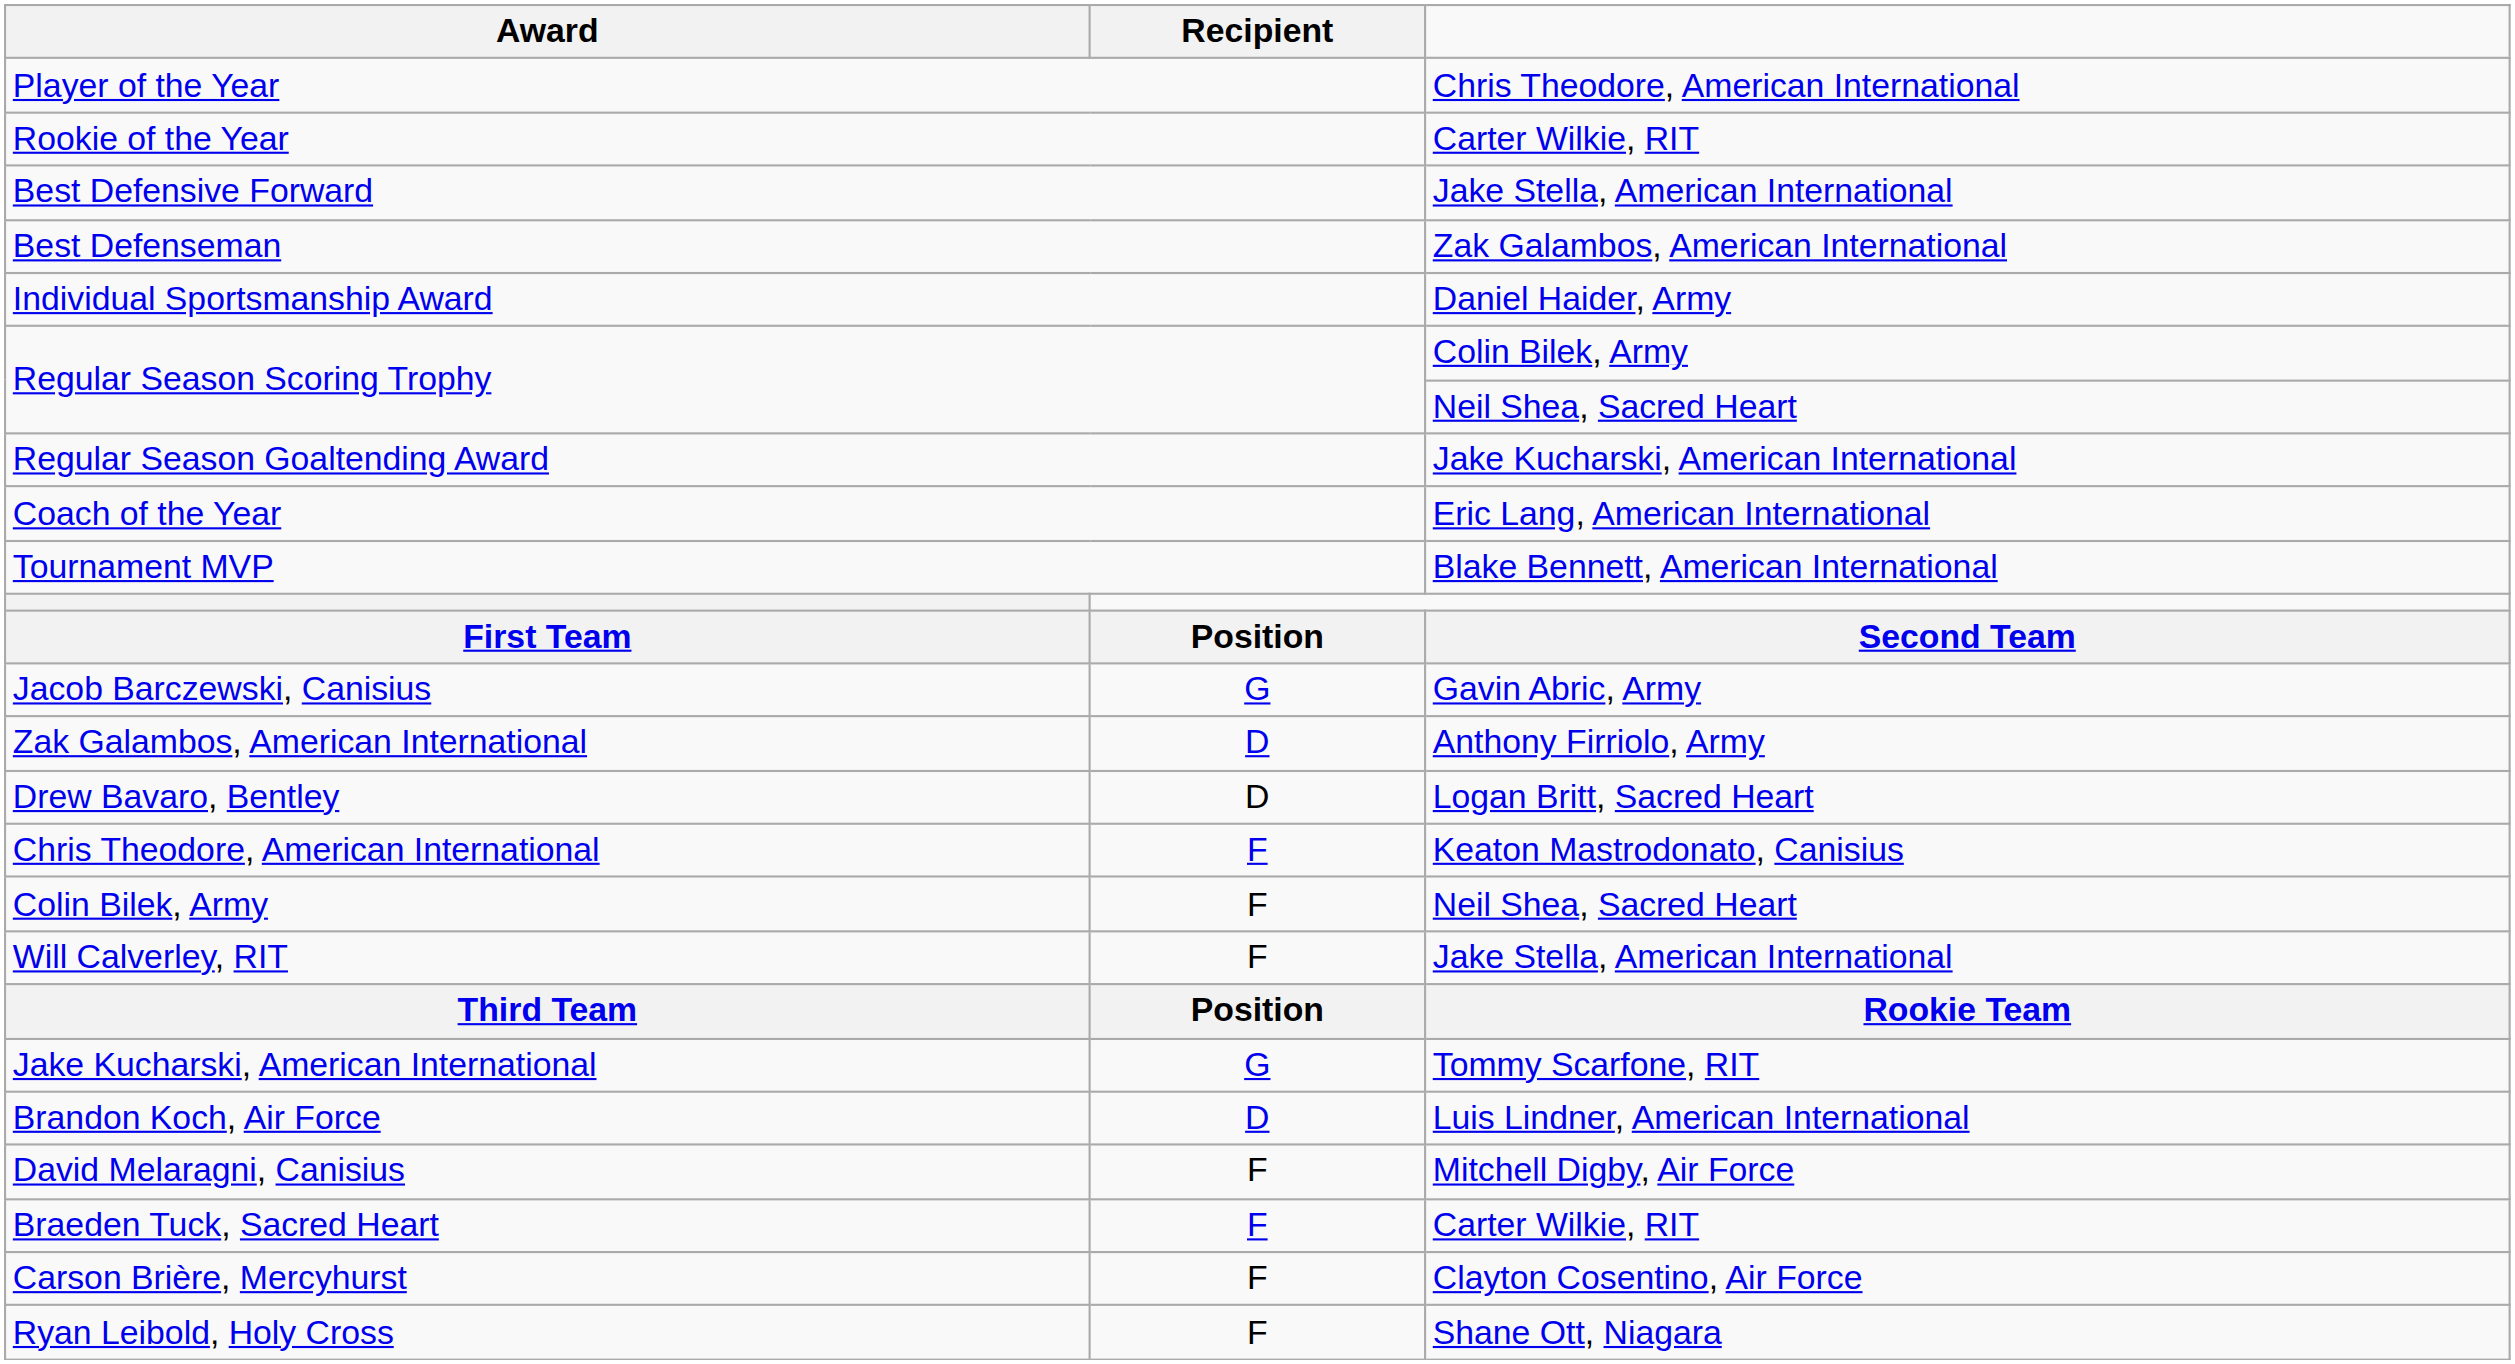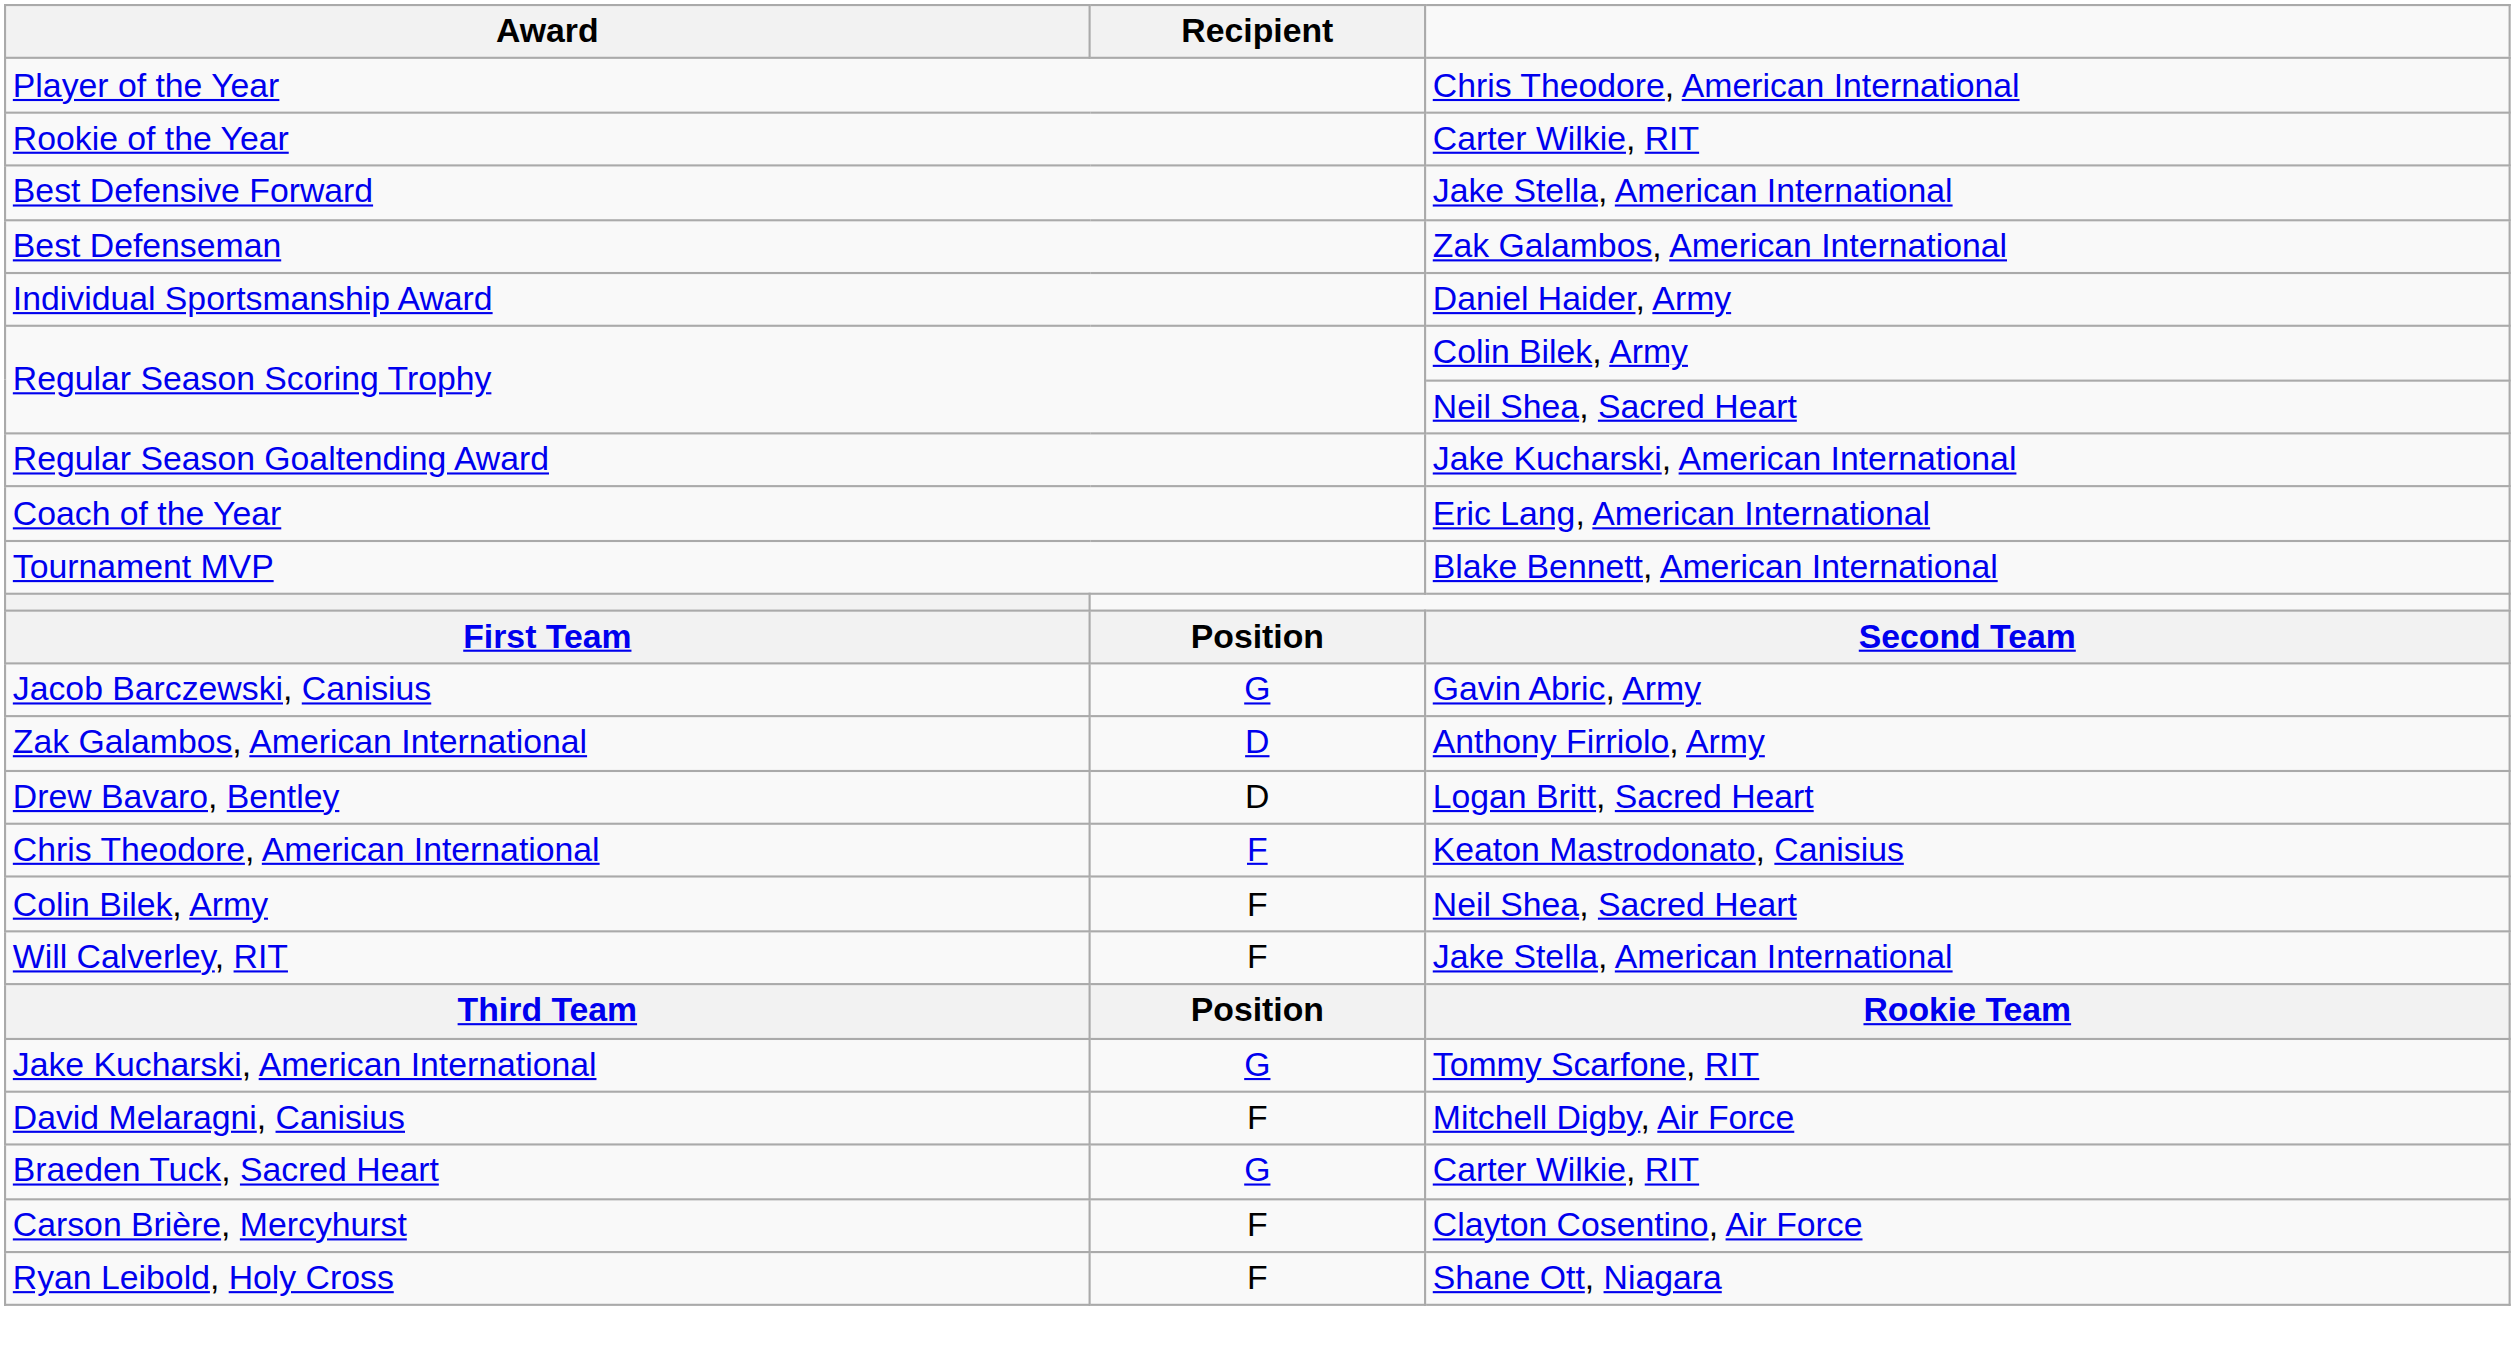- row: (197, 1117)
(1257, 1224) F -> (1257, 1171) G
